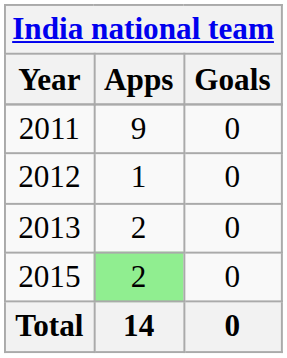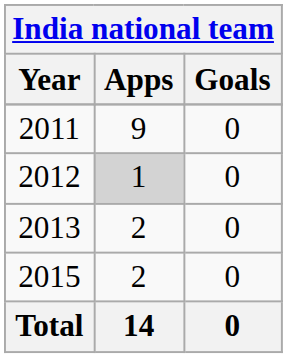(139, 177) no background -> (139, 177) lightgrey background
(139, 276) lightgreen background -> (139, 276) no background
